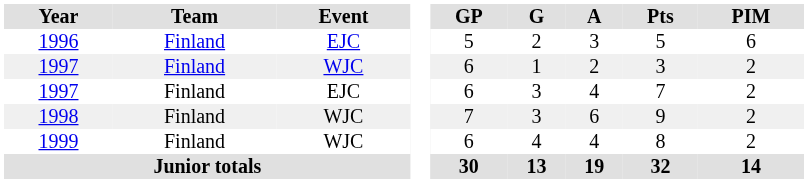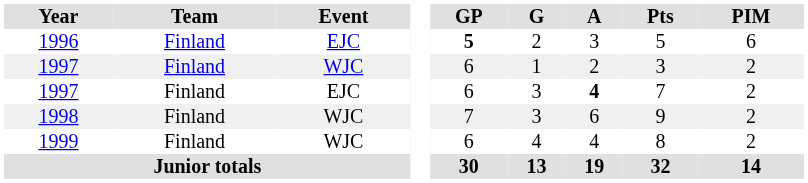(469, 41) normal -> (469, 41) bold
(594, 91) normal -> (594, 91) bold
